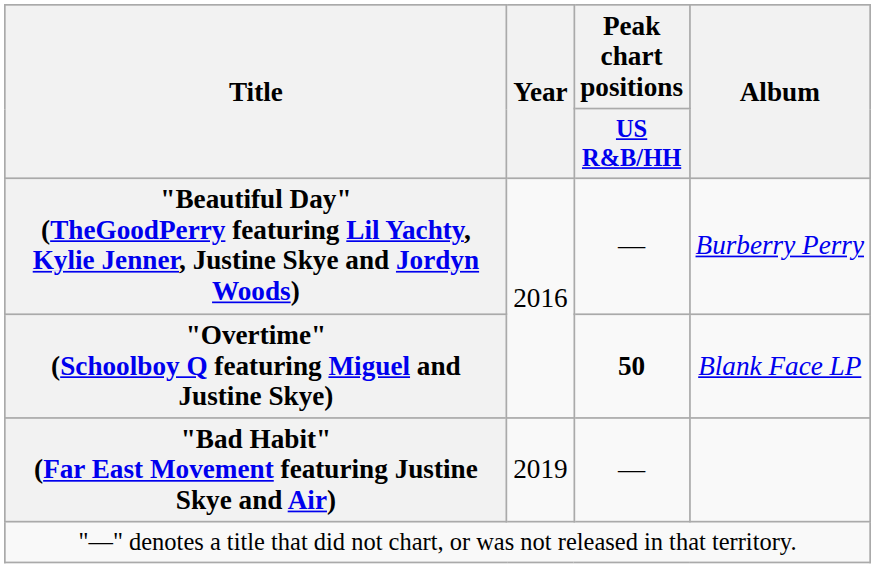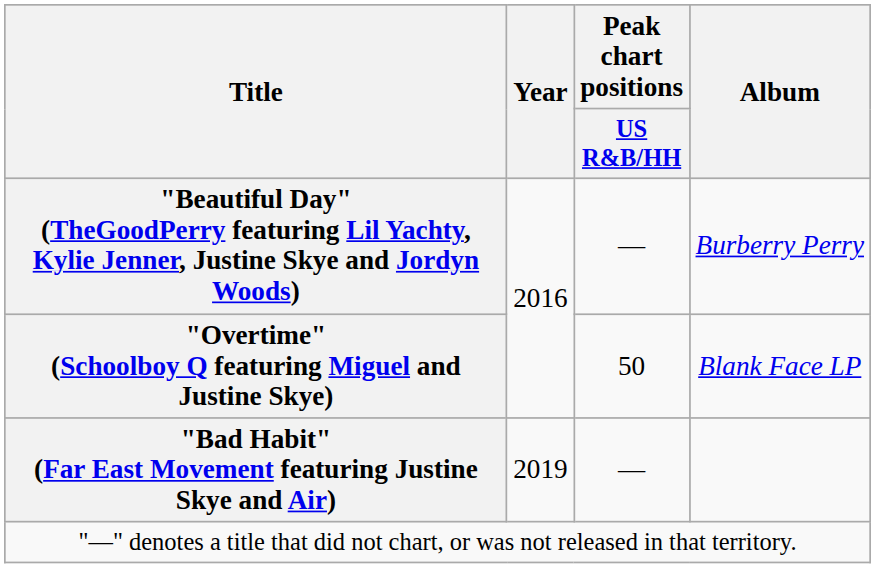(632, 365) bold -> (632, 365) normal
